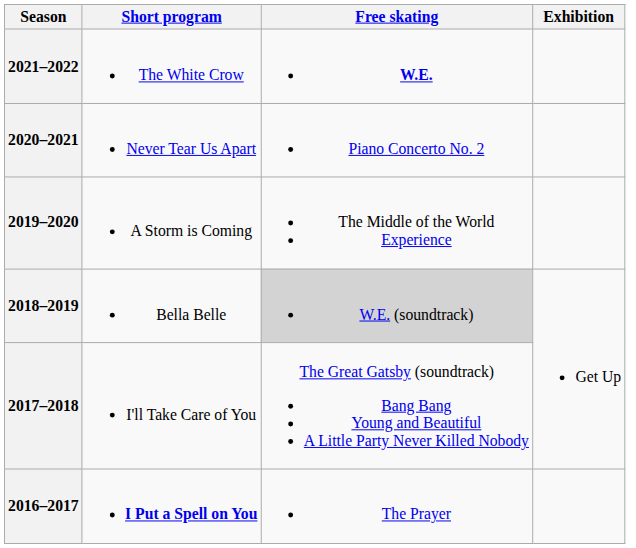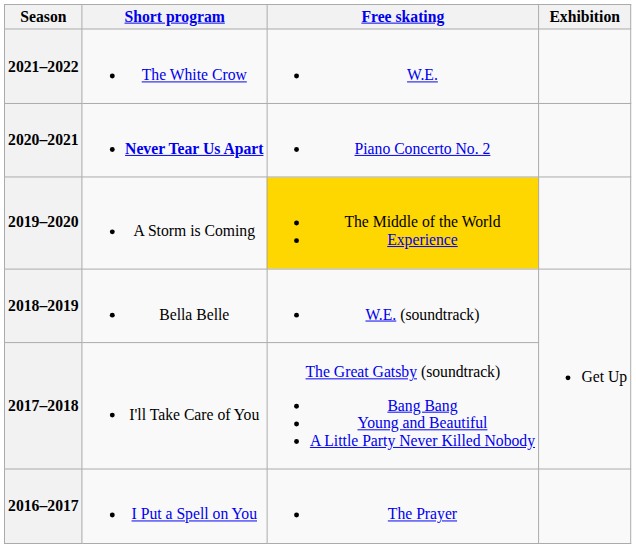(397, 75) bold -> (403, 75) normal
(172, 149) normal -> (175, 149) bold
(397, 232) no background -> (403, 232) gold background
(397, 314) lightgrey background -> (403, 314) no background
(172, 515) bold -> (175, 515) normal
